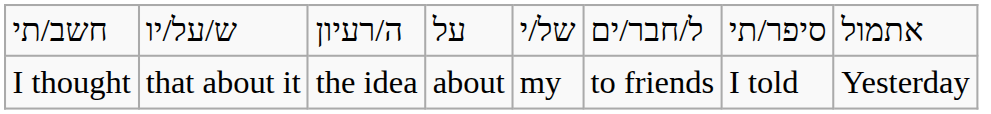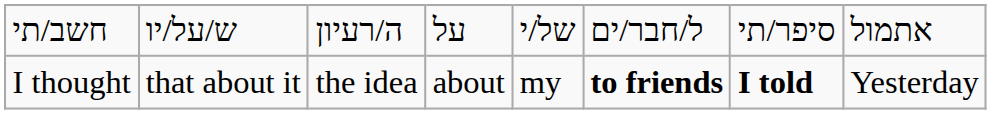(652, 81) normal -> (657, 81) bold
(764, 81) normal -> (776, 81) bold
